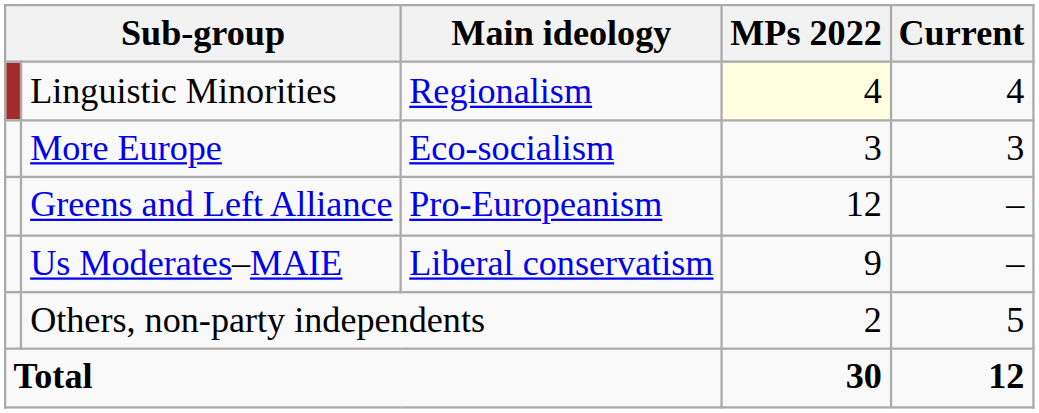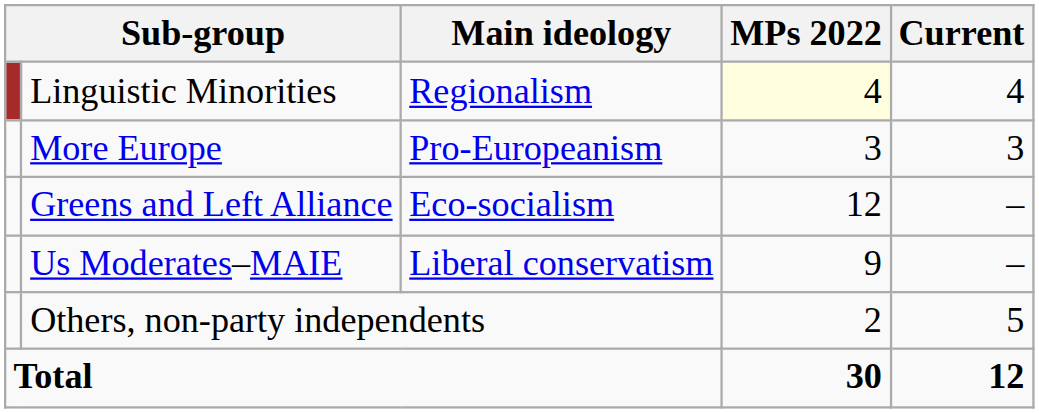(512, 147) Eco-socialism -> (536, 147) Pro-Europeanism
(536, 205) Pro-Europeanism -> (512, 205) Eco-socialism
